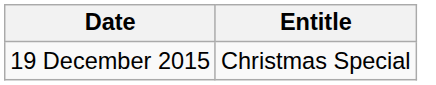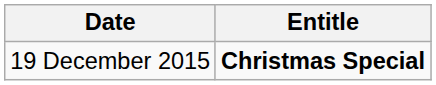(316, 60) normal -> (323, 60) bold
